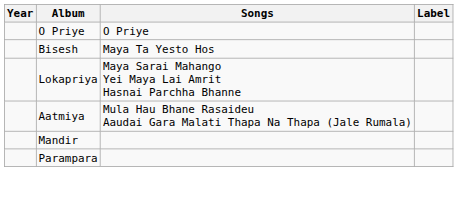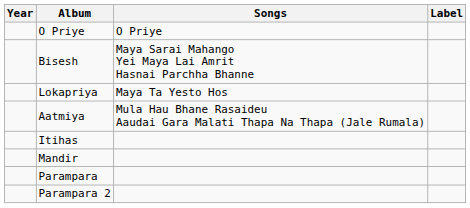(159, 49) Maya Ta Yesto Hos -> (185, 62) Maya Sarai Mahango Yei Maya Lai Amrit Hasnai Parchha Bhanne
(172, 79) Maya Sarai Mahango Yei Maya Lai Amrit Hasnai Parchha Bhanne -> (172, 92) Maya Ta Yesto Hos
+ row: (58, 140)
+ row: (75, 193)
